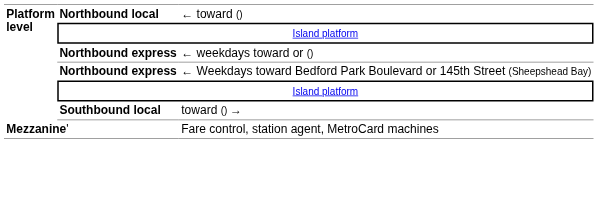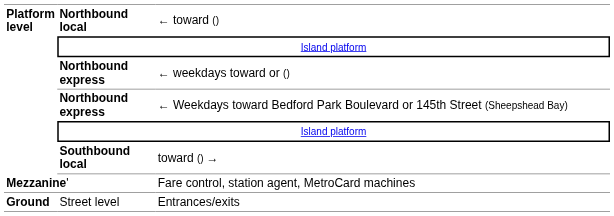+ row: (89, 202)
